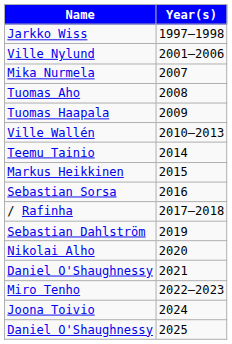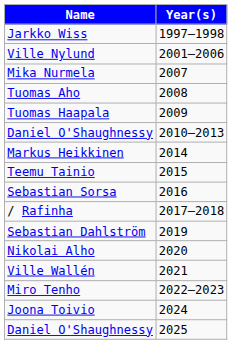(51, 133) Ville Wallén -> (80, 133) Daniel O'Shaughnessy
(51, 152) Teemu Tainio -> (66, 152) Markus Heikkinen
(66, 172) Markus Heikkinen -> (51, 172) Teemu Tainio
(80, 270) Daniel O'Shaughnessy -> (51, 270) Ville Wallén
